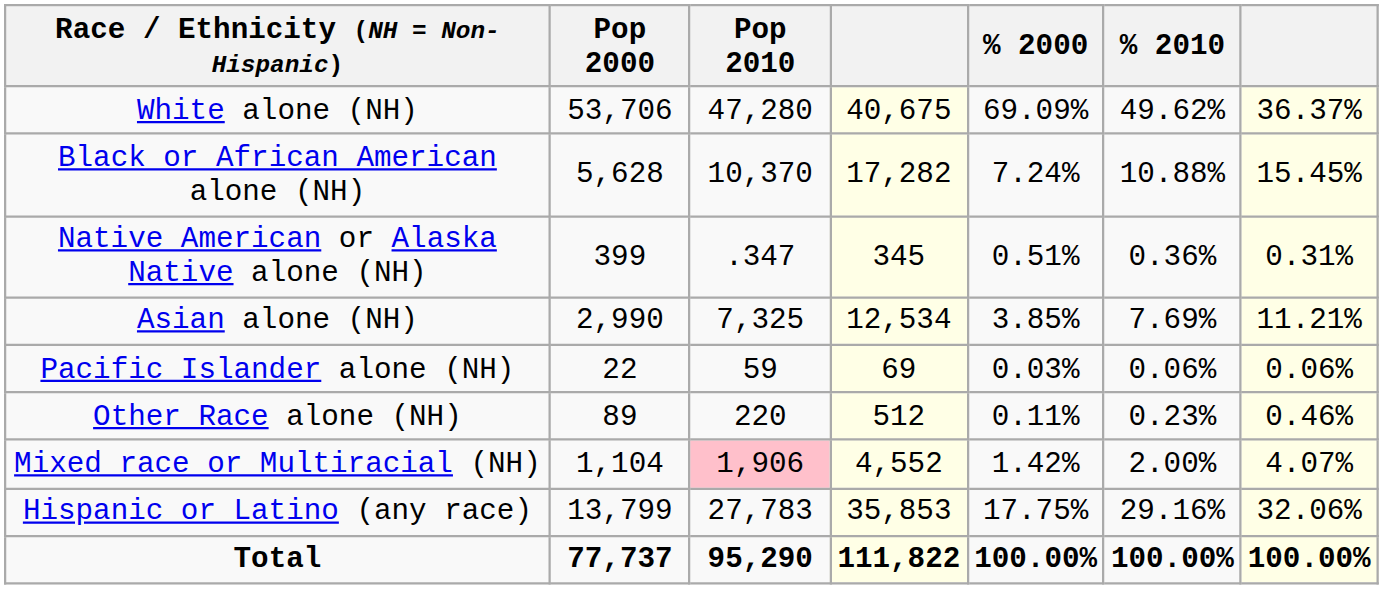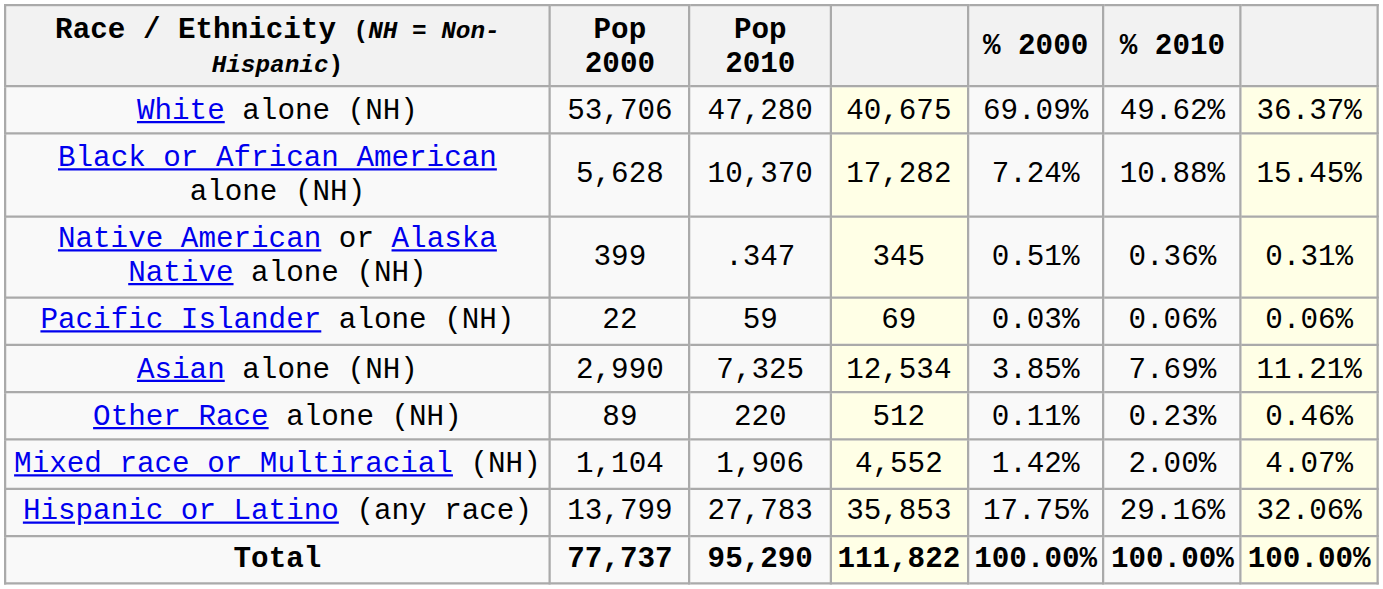rows swapped: (277, 321) <-> (277, 369)
(760, 464) pink background -> (760, 464) no background
